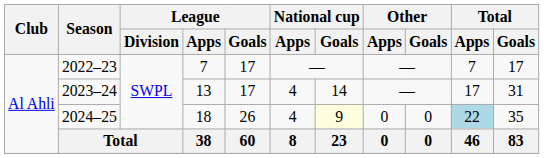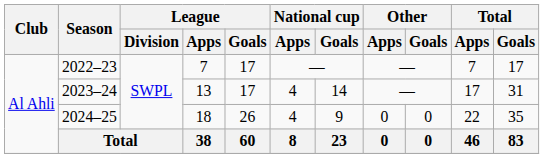(339, 116) lightyellow background -> (339, 116) no background
(472, 116) lightblue background -> (472, 116) no background
